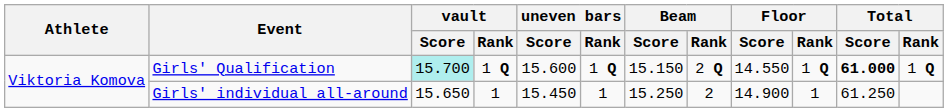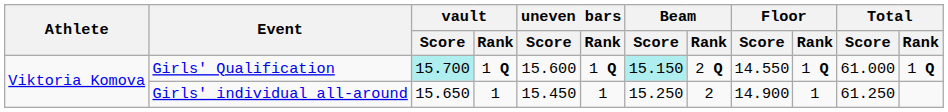(656, 68) no background -> (656, 68) paleturquoise background
(868, 68) bold -> (868, 68) normal
